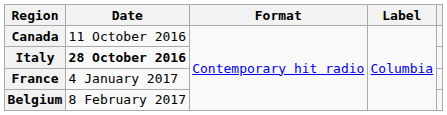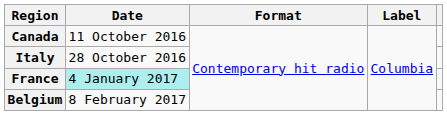(127, 57) bold -> (127, 57) normal
(123, 79) no background -> (123, 79) paleturquoise background
